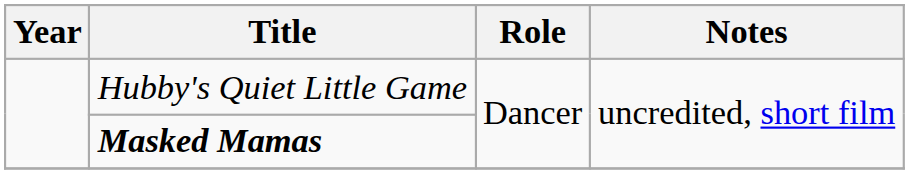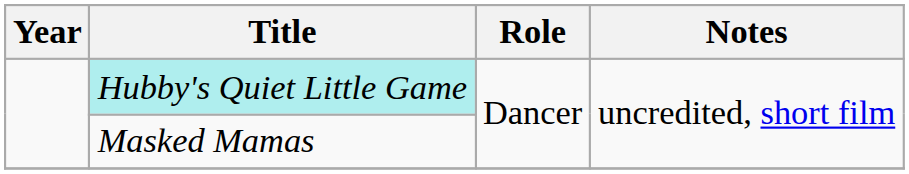(282, 86) no background -> (282, 86) paleturquoise background
(210, 140) bold -> (206, 140) normal
